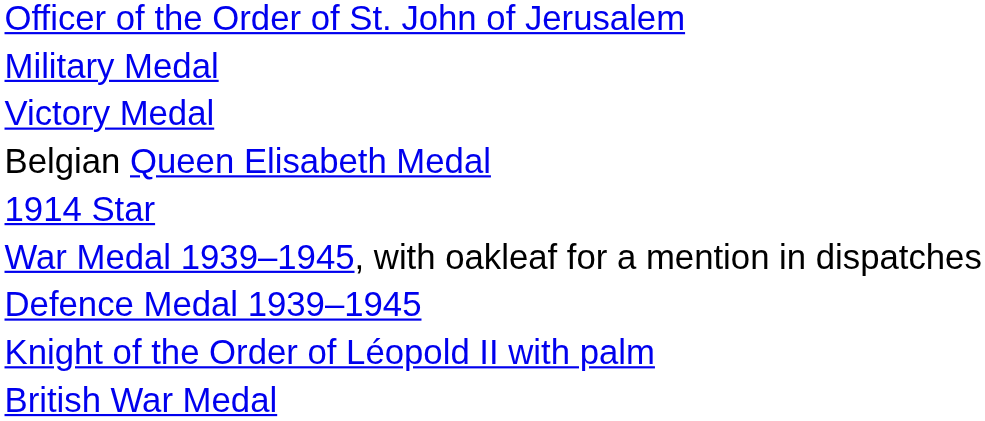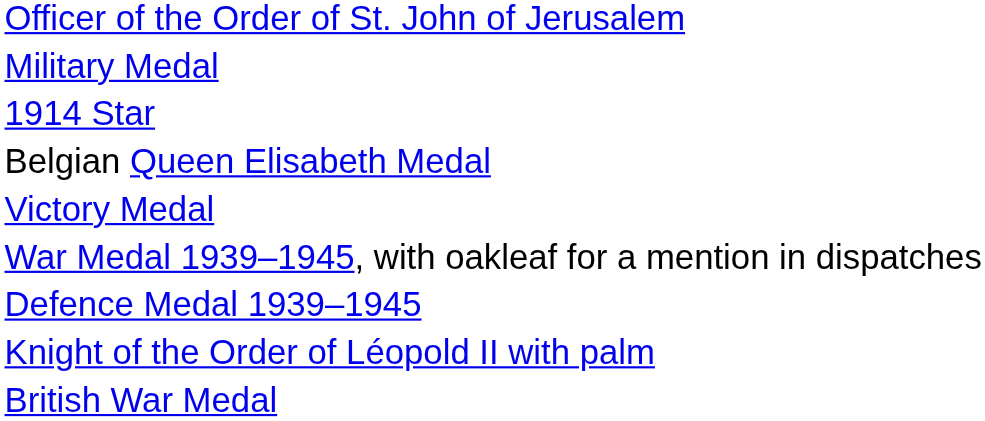(109, 113) Victory Medal -> (80, 113) 1914 Star
(80, 209) 1914 Star -> (109, 209) Victory Medal
